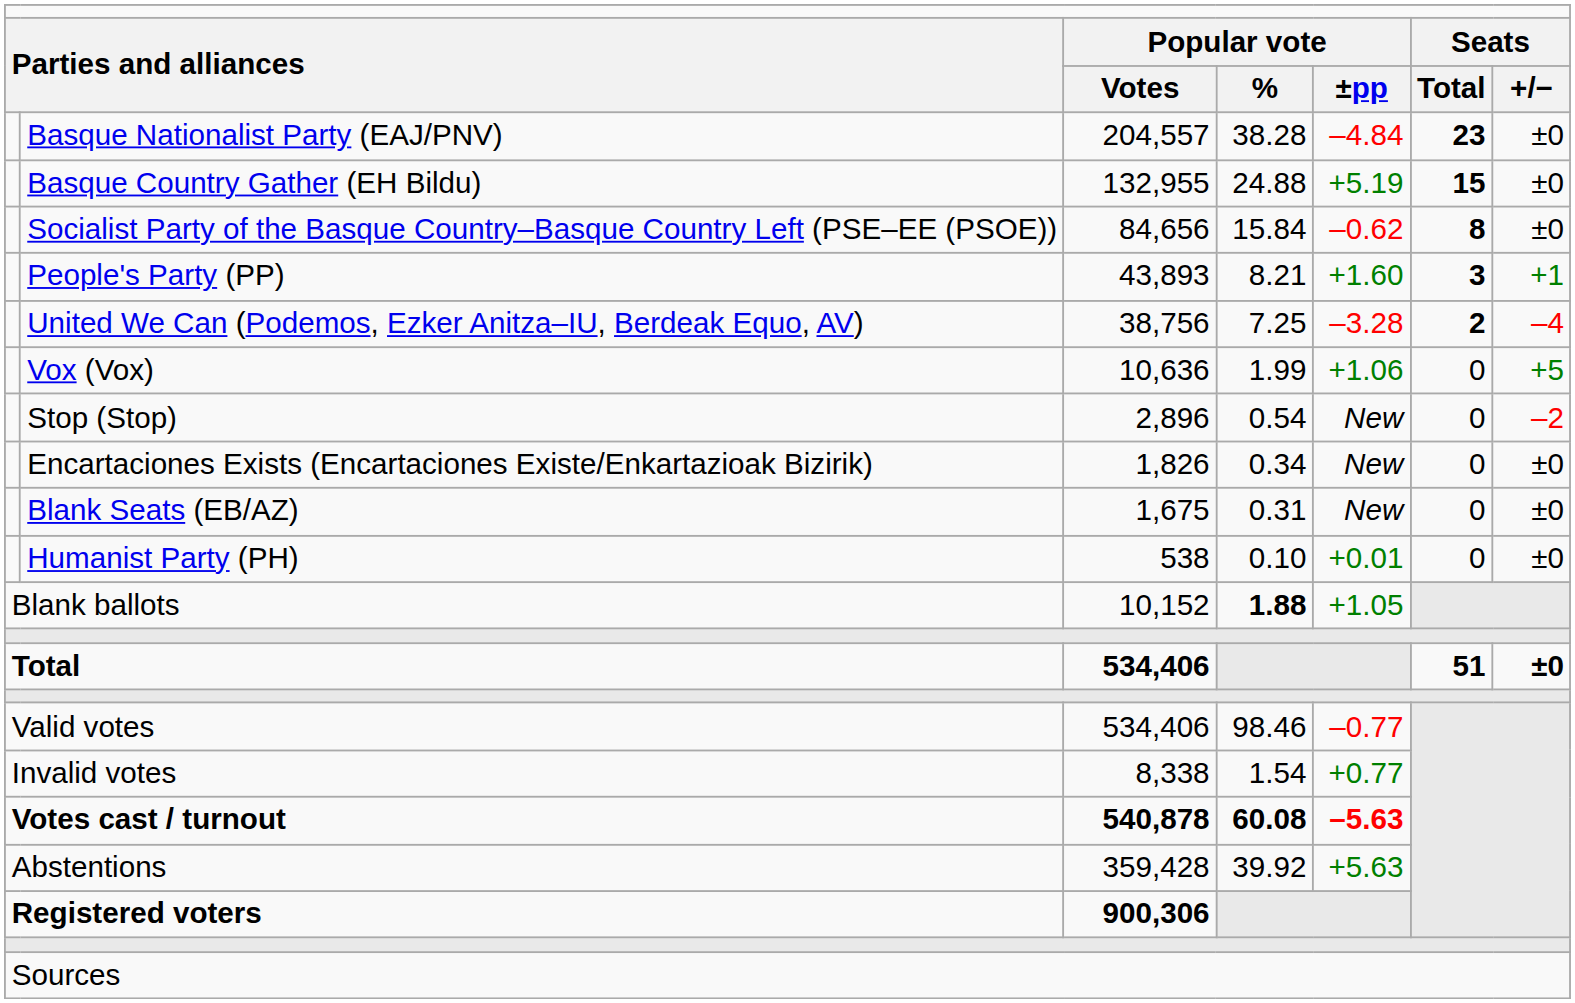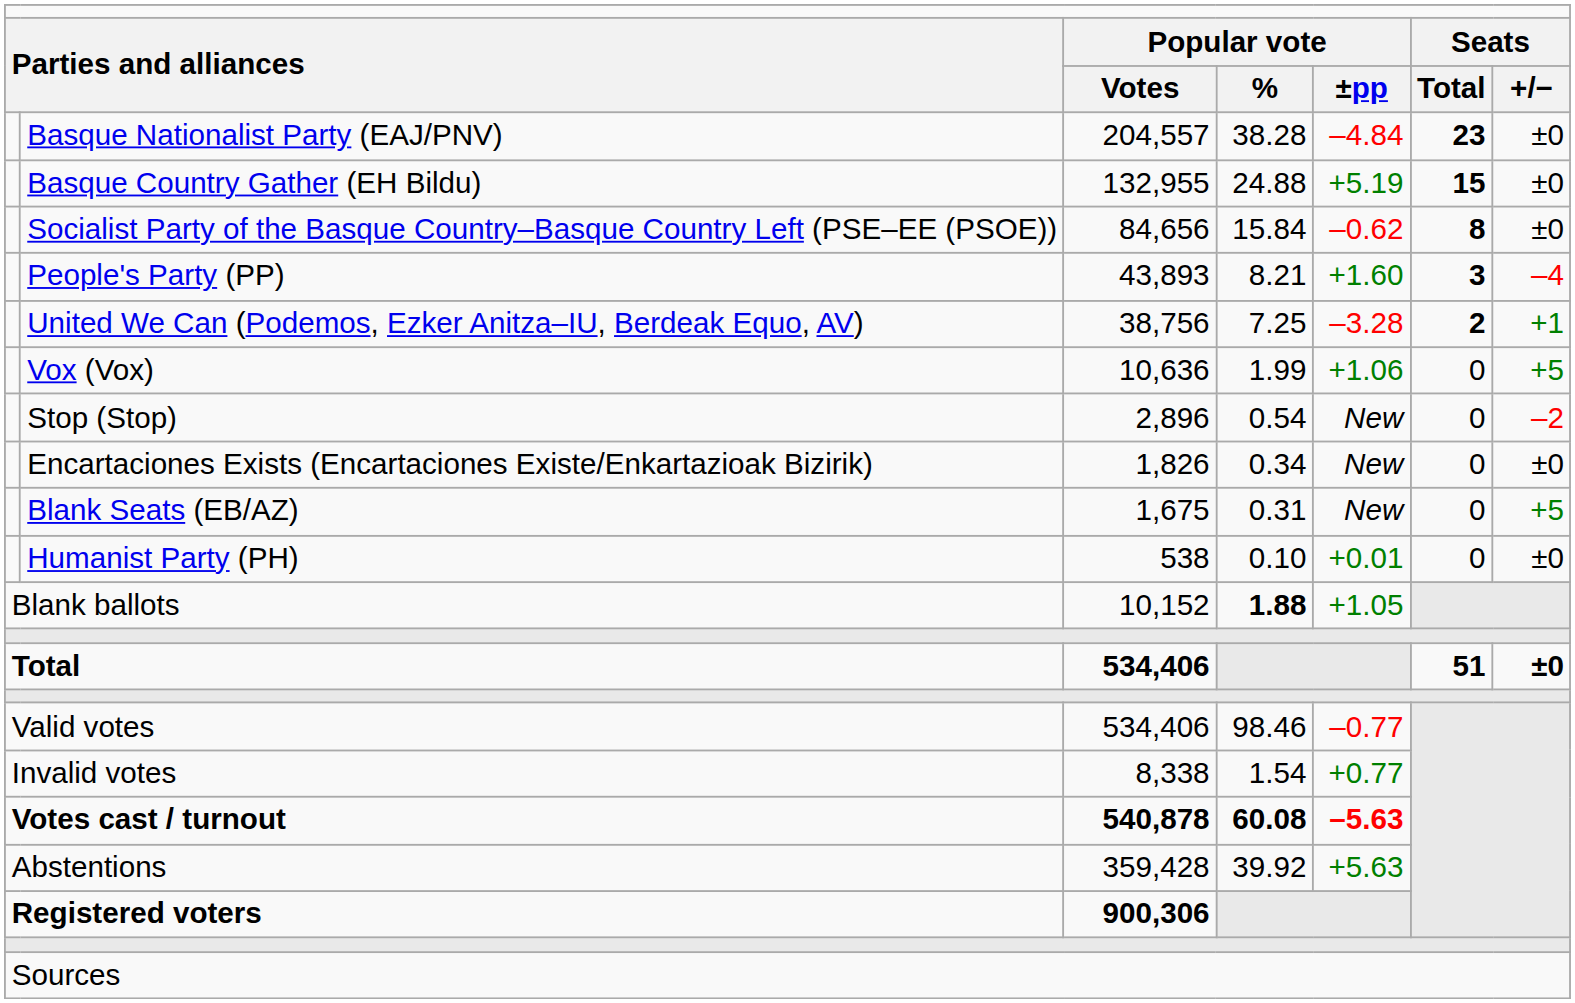(1547, 276) +1 -> (1547, 276) –4
(1547, 323) –4 -> (1547, 323) +1
(1548, 511) ±0 -> (1547, 511) +5
